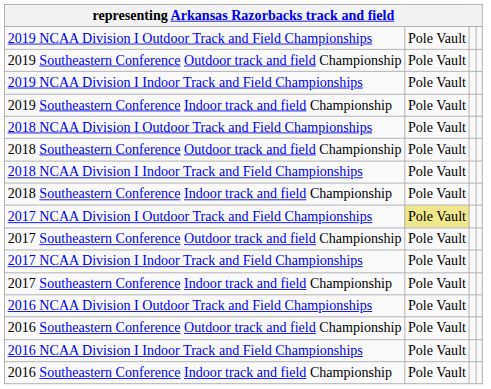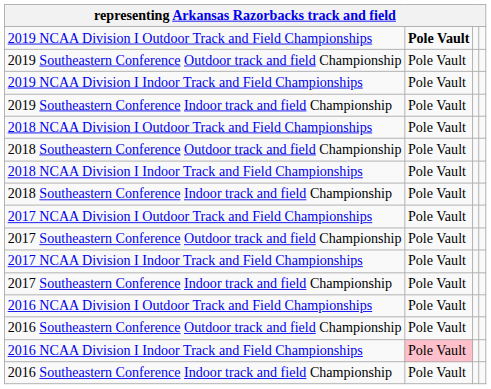(437, 37) normal -> (439, 37) bold
(437, 216) khaki background -> (437, 216) no background
(437, 350) no background -> (437, 350) pink background
